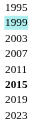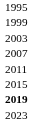(16, 22) paleturquoise background -> (16, 22) no background
(16, 84) bold -> (16, 84) normal
(16, 99) normal -> (16, 99) bold
